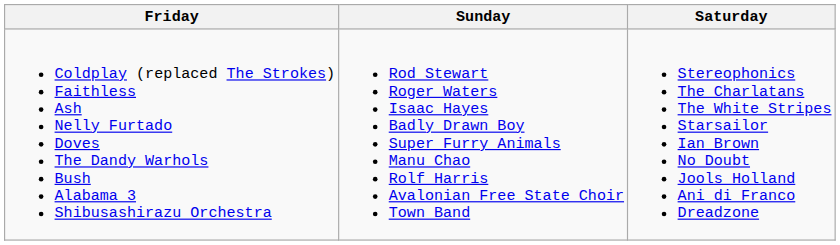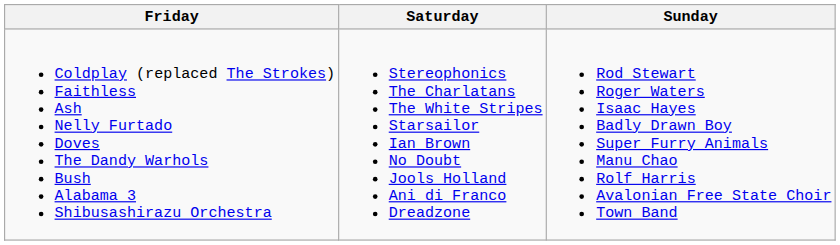columns swapped: (731, 17) <-> (483, 17)
